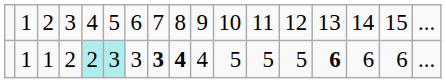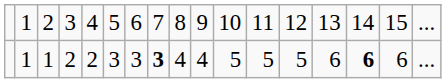(92, 58) paleturquoise background -> (92, 58) no background
(114, 58) paleturquoise background -> (114, 58) no background
(180, 58) bold -> (180, 58) normal
(335, 58) bold -> (335, 58) normal
(368, 58) normal -> (368, 58) bold
